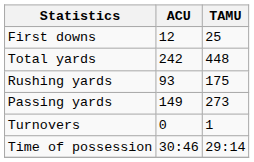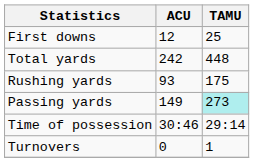(217, 103) no background -> (217, 103) paleturquoise background
rows swapped: (44, 125) <-> (80, 147)
